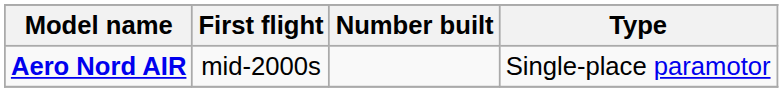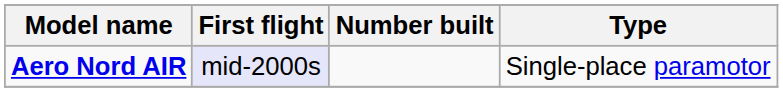(261, 66) no background -> (261, 66) lavender background
